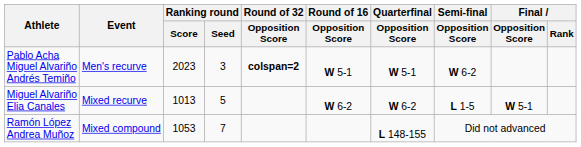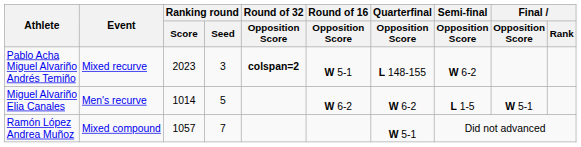(114, 67) Men's recurve -> (114, 67) Mixed recurve
(402, 73) W 5-1 -> (402, 73) L 148-155
(114, 101) Mixed recurve -> (114, 101) Men's recurve
(184, 101) 1013 -> (184, 101) 1014
(184, 129) 1053 -> (184, 129) 1057
(402, 134) L 148-155 -> (402, 134) W 5-1
